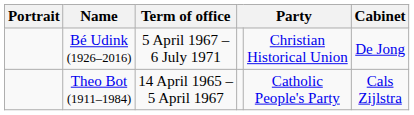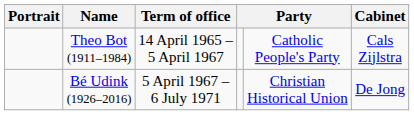rows swapped: (99, 89) <-> (99, 48)
